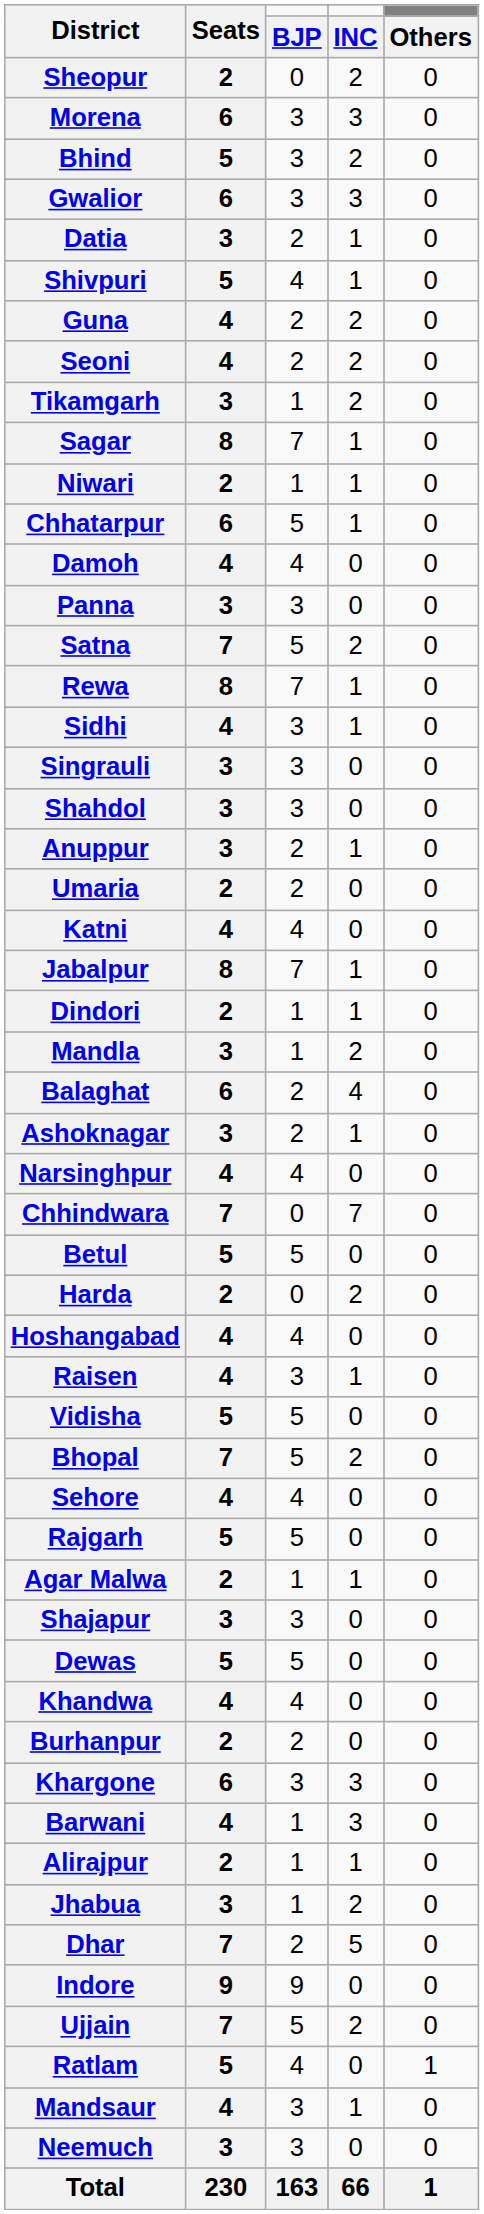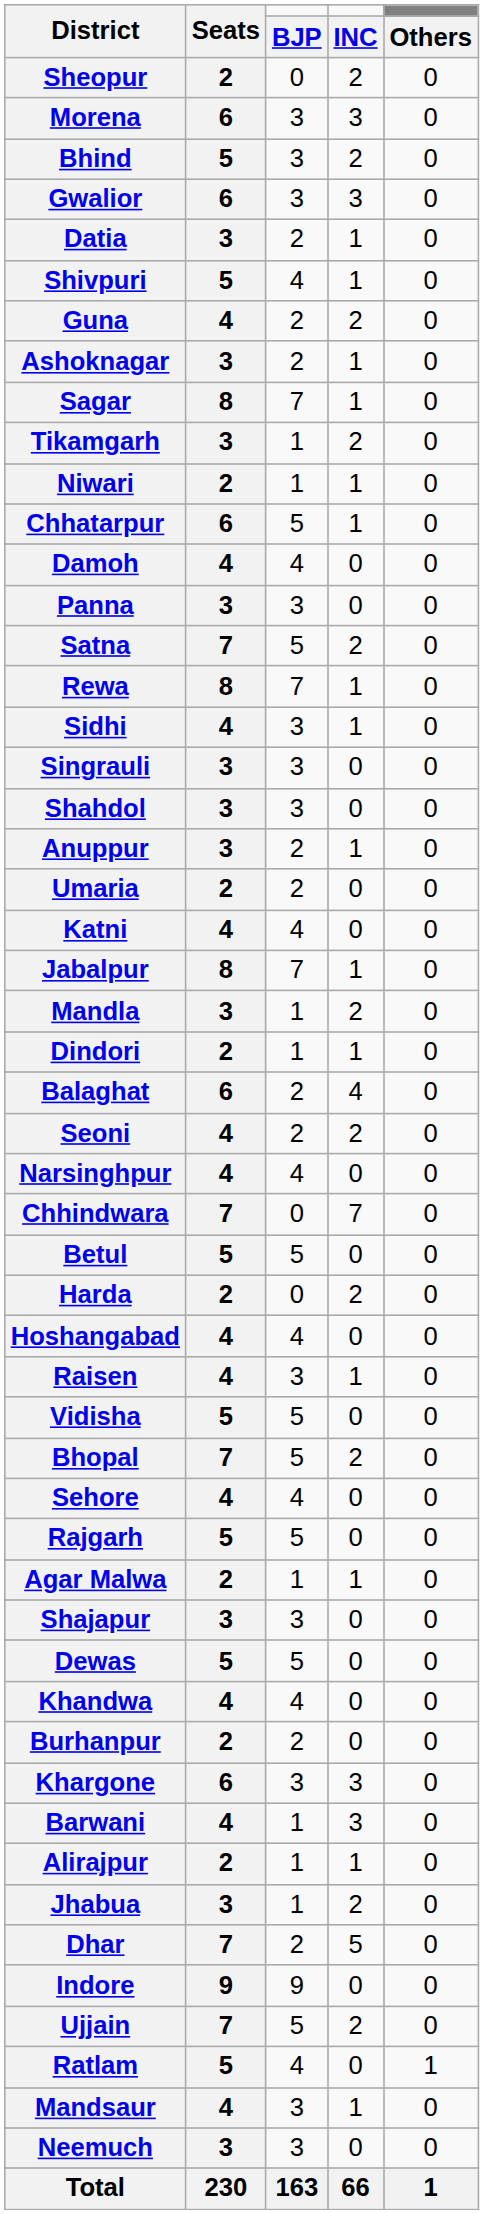rows swapped: (95, 1132) <-> (95, 361)
rows swapped: (95, 442) <-> (95, 402)
rows swapped: (95, 1011) <-> (95, 1051)
